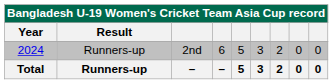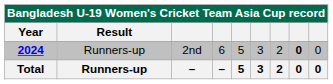(31, 50) normal -> (31, 50) bold
(299, 50) normal -> (299, 50) bold
